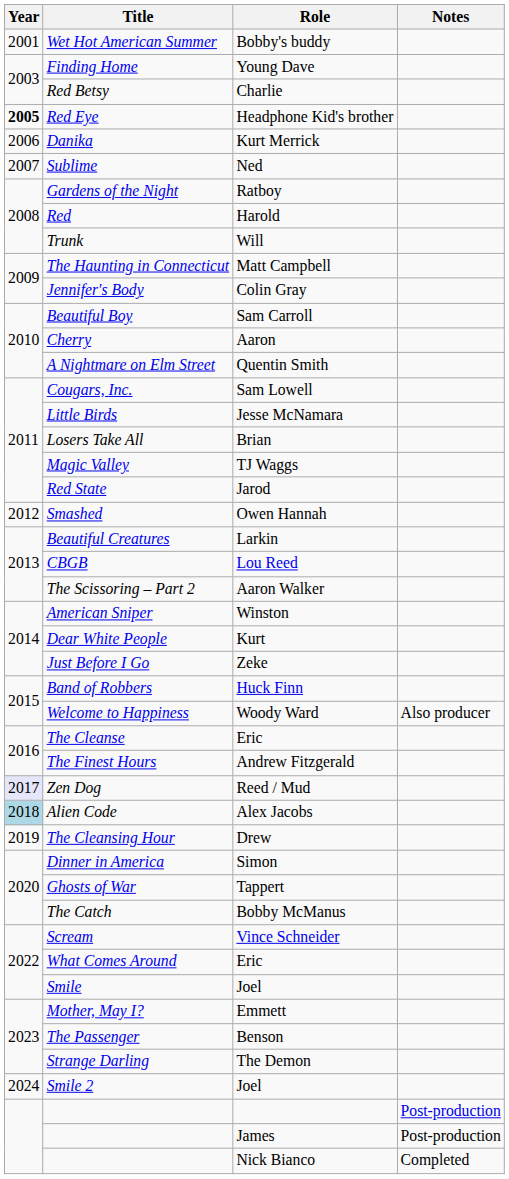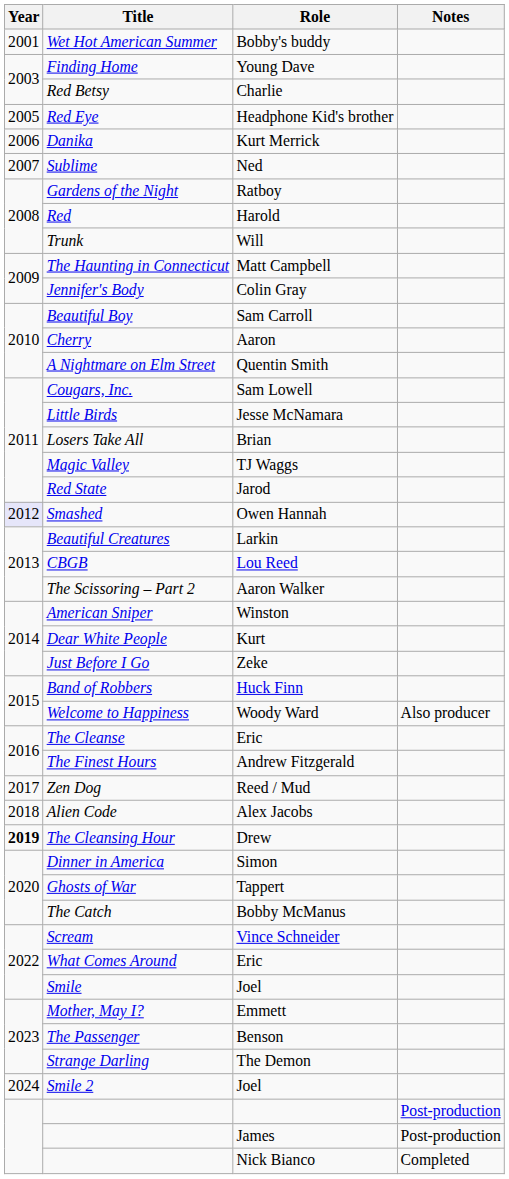(24, 116) bold -> (24, 116) normal
(24, 514) no background -> (24, 514) lavender background
(24, 787) lavender background -> (24, 787) no background
(24, 812) lightblue background -> (24, 812) no background
(24, 837) normal -> (24, 837) bold
